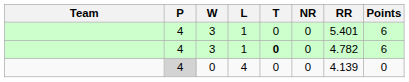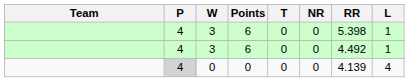columns swapped: (244, 13) <-> (384, 13)
(344, 31) 5.401 -> (352, 31) 5.398
(276, 49) bold -> (284, 49) normal
(344, 49) 4.782 -> (352, 49) 4.492
